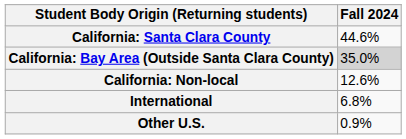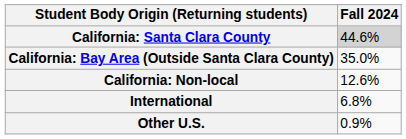(360, 37) no background -> (360, 37) lightgrey background
(360, 58) lightgrey background -> (360, 58) no background
